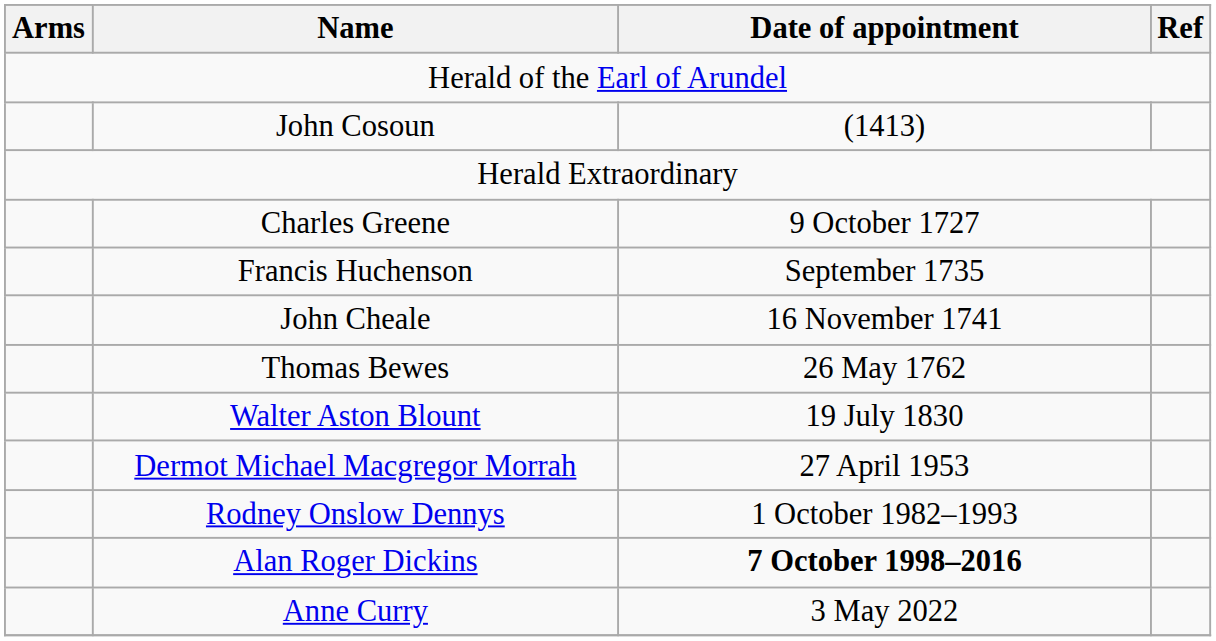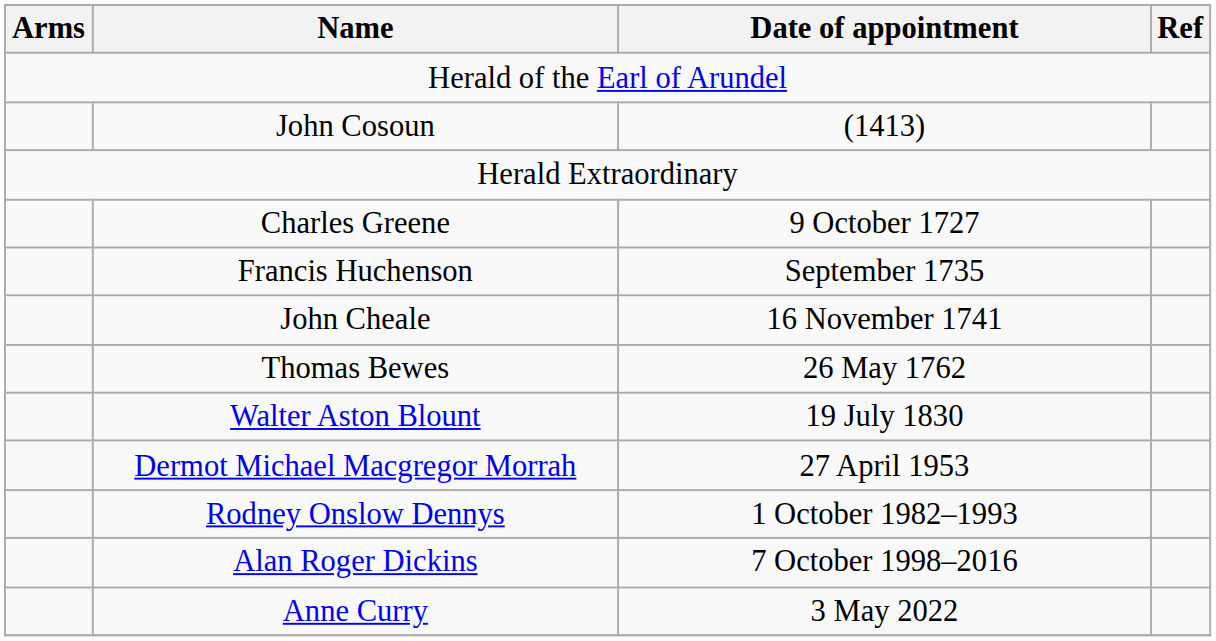(884, 561) bold -> (884, 561) normal
